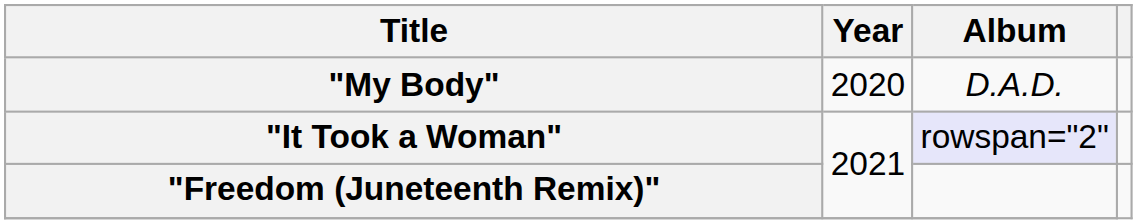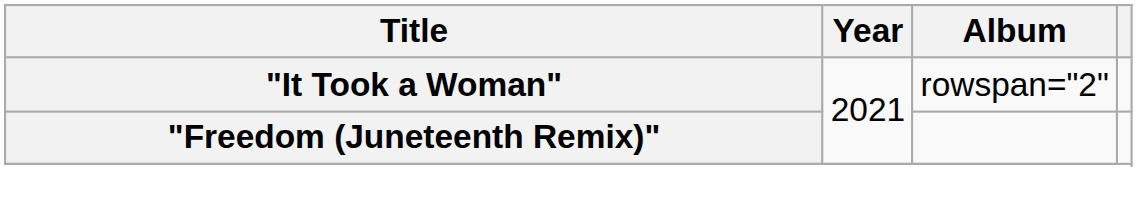- row: (414, 84)
(1015, 137) lavender background -> (1015, 84) no background
